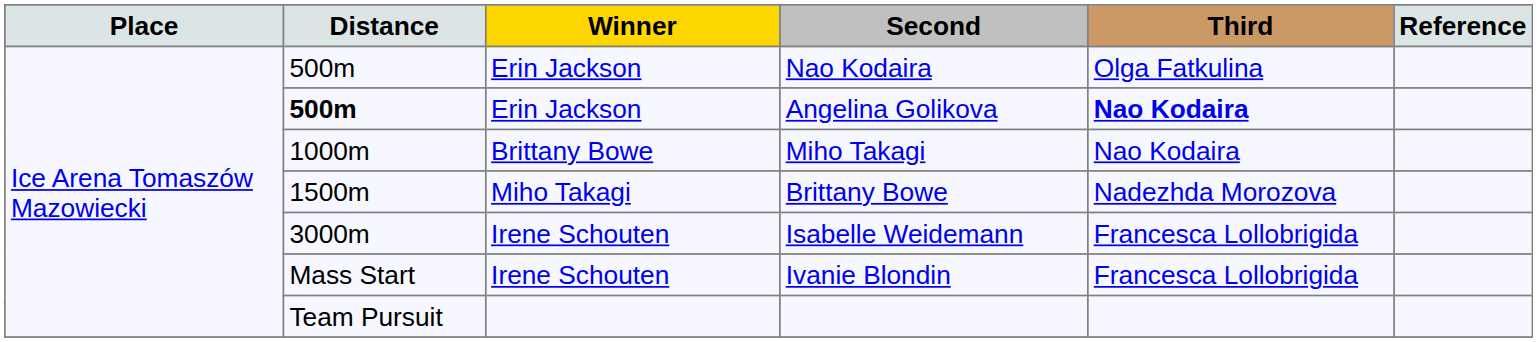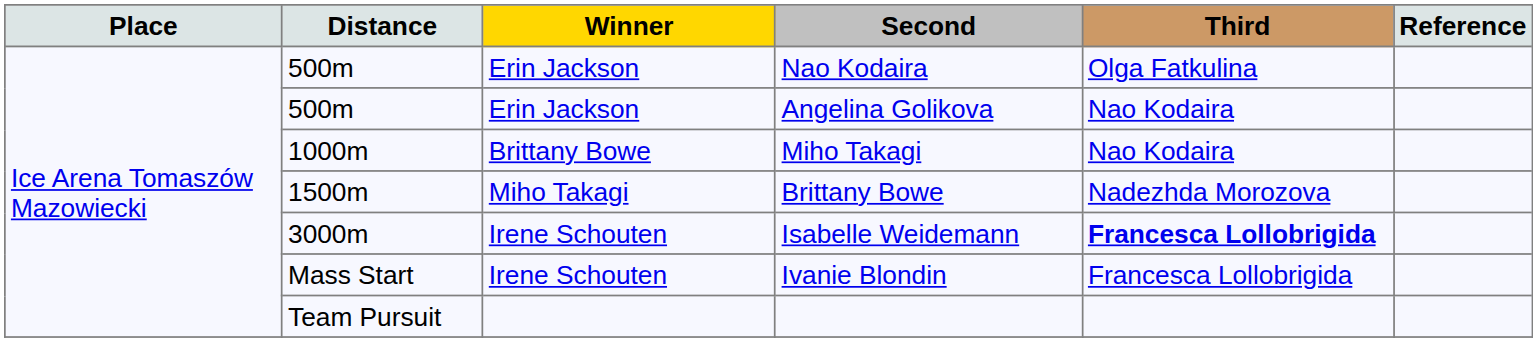(323, 109) bold -> (321, 109) normal
(1171, 109) bold -> (1161, 109) normal
(1226, 233) normal -> (1232, 233) bold
